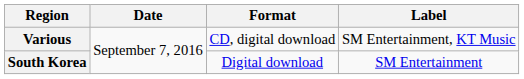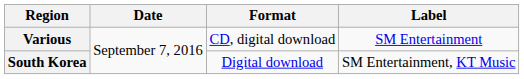(429, 39) SM Entertainment, KT Music -> (429, 39) SM Entertainment
(429, 62) SM Entertainment -> (429, 62) SM Entertainment, KT Music
